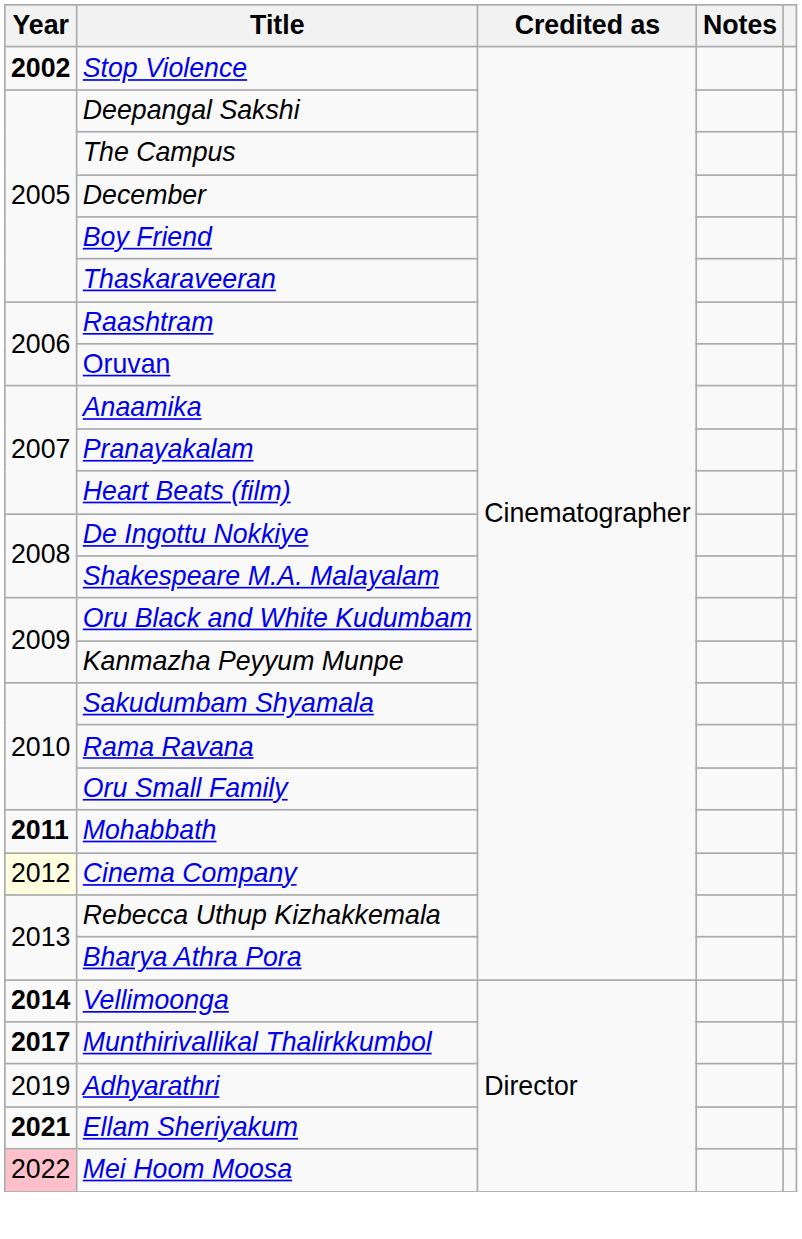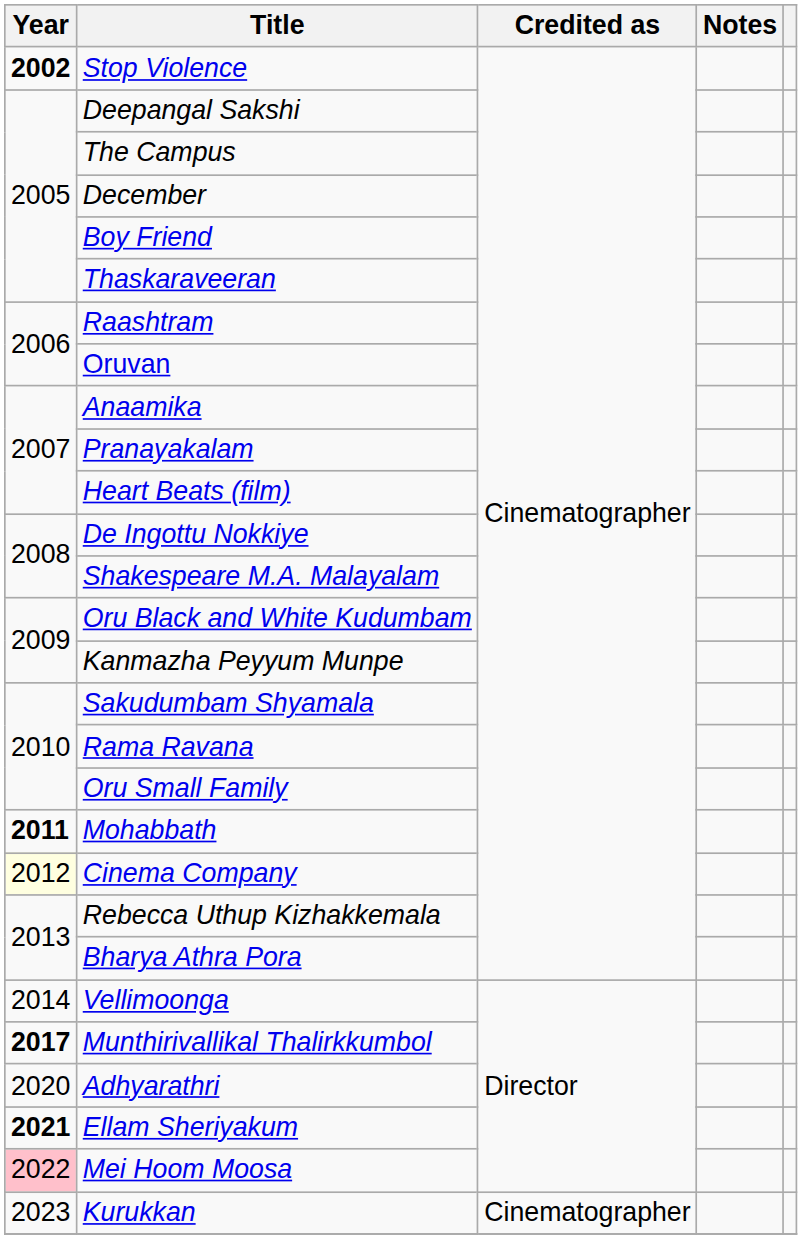(41, 1000) bold -> (41, 1000) normal
(41, 1085) 2019 -> (41, 1085) 2020
+ row: (139, 1212)
